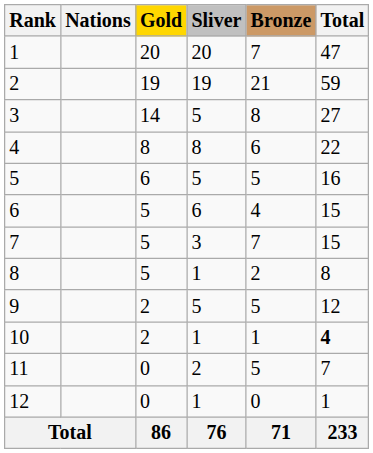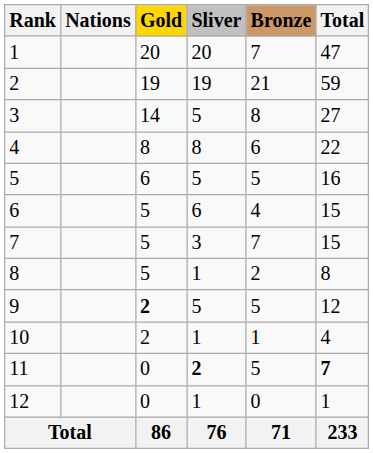(145, 305) normal -> (145, 305) bold
(326, 337) bold -> (326, 337) normal
(196, 369) normal -> (196, 369) bold
(326, 369) normal -> (326, 369) bold
